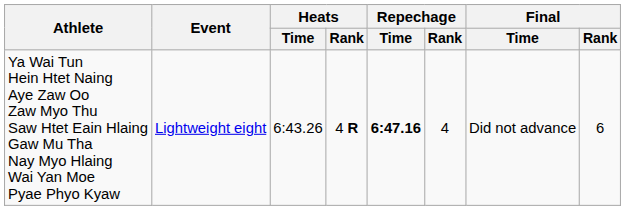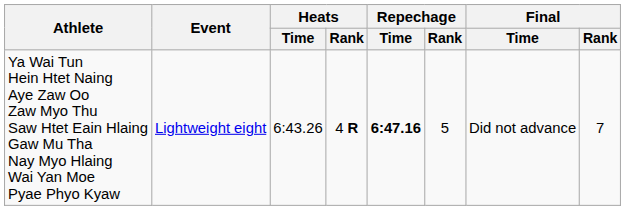(445, 128) 4 -> (445, 128) 5
(600, 128) 6 -> (600, 128) 7
